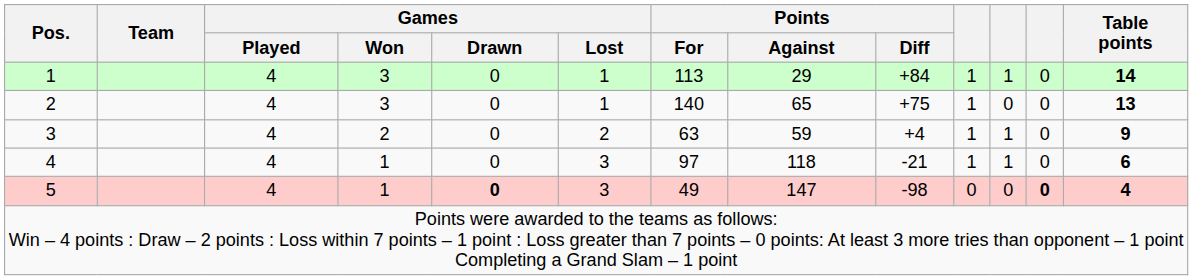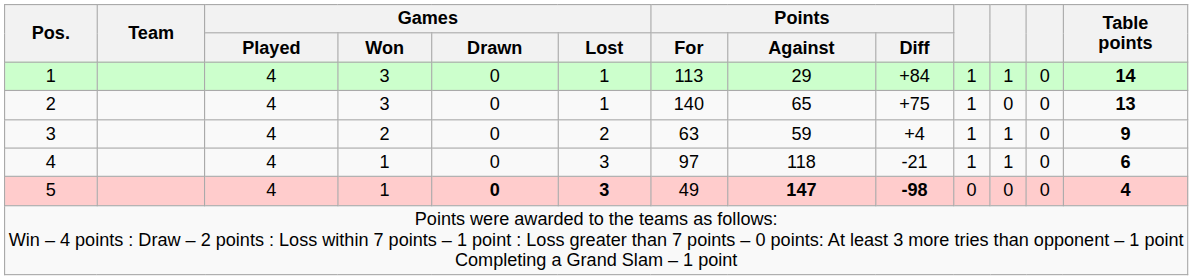(604, 190) normal -> (604, 190) bold
(801, 190) normal -> (801, 190) bold
(915, 190) normal -> (915, 190) bold
(1045, 190) bold -> (1045, 190) normal
